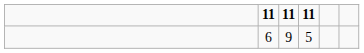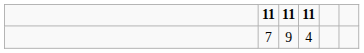(269, 37) 6 -> (269, 37) 7
(309, 37) 5 -> (309, 37) 4
